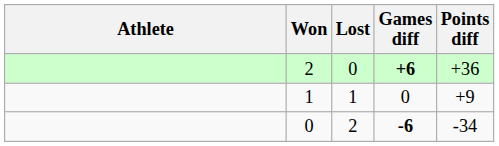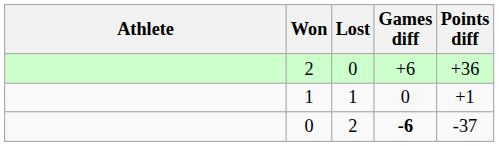(405, 68) bold -> (405, 68) normal
(465, 97) +9 -> (465, 97) +1
(465, 126) -34 -> (465, 126) -37
